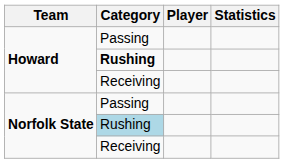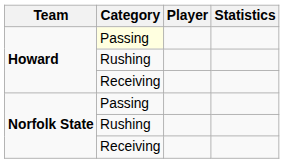(125, 37) no background -> (125, 37) lightyellow background
(128, 59) bold -> (125, 59) normal
(125, 125) lightblue background -> (125, 125) no background
